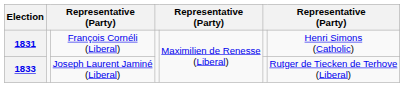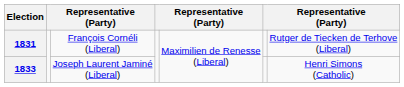(333, 43) Henri Simons (Catholic) -> (333, 43) Rutger de Tiecken de Terhove (Liberal)
(333, 69) Rutger de Tiecken de Terhove (Liberal) -> (333, 69) Henri Simons (Catholic)
